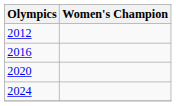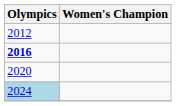(20, 52) normal -> (20, 52) bold
(20, 91) no background -> (20, 91) lightblue background
